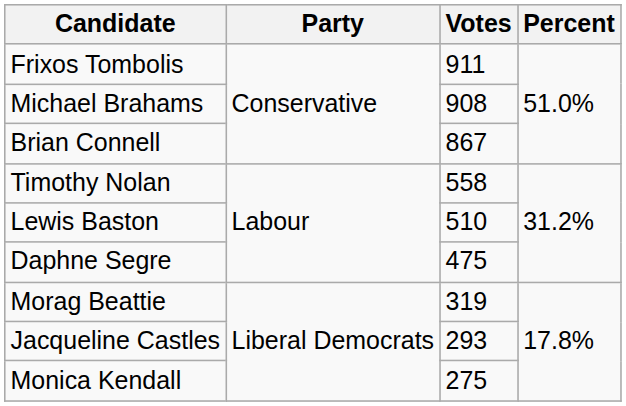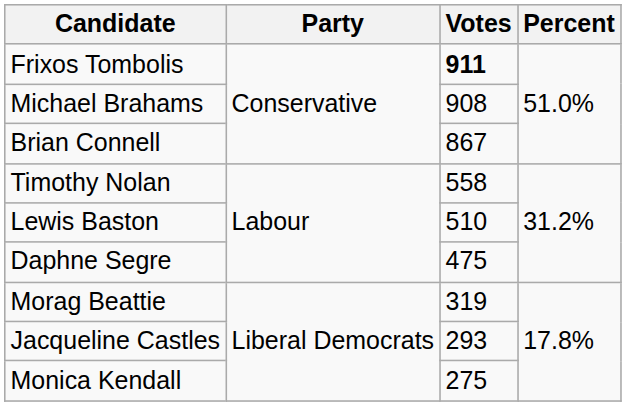(465, 63) normal -> (466, 63) bold
